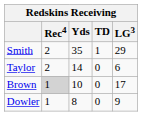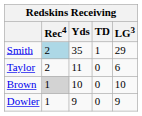(47, 50) no background -> (47, 50) lightblue background
(77, 67) 14 -> (77, 67) 11
(120, 85) 17 -> (120, 85) 10
(74, 102) 8 -> (74, 102) 9
